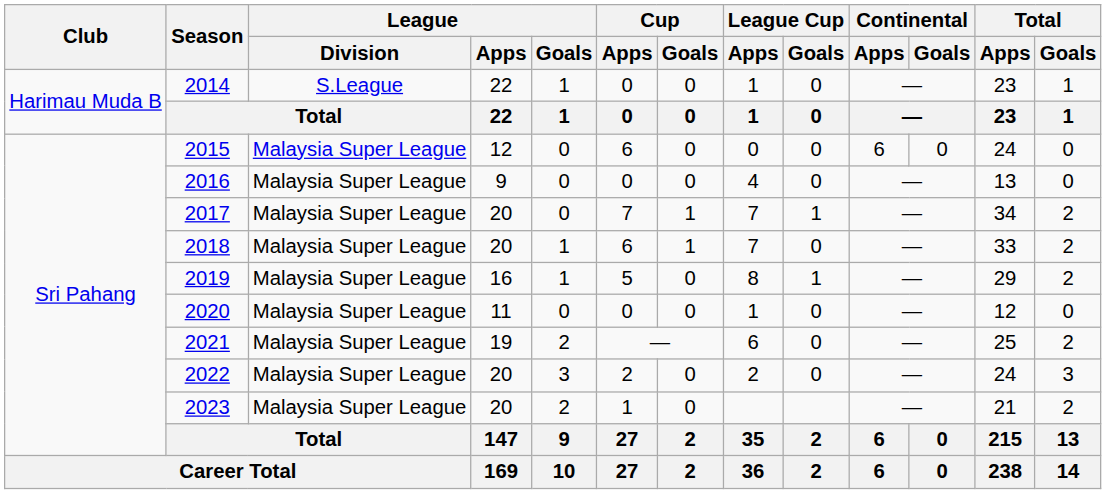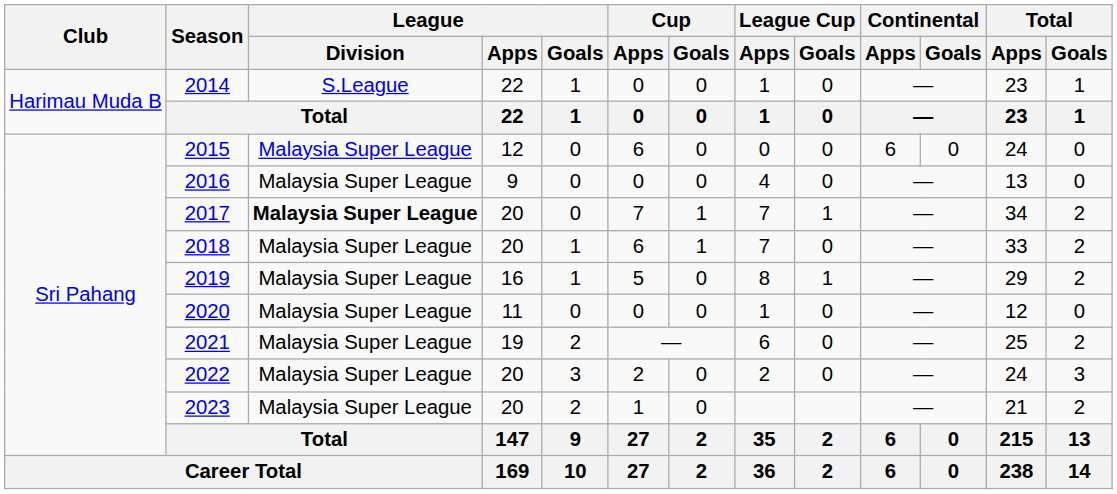(360, 213) normal -> (365, 213) bold
